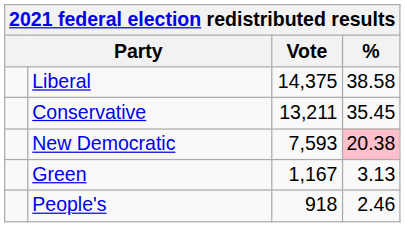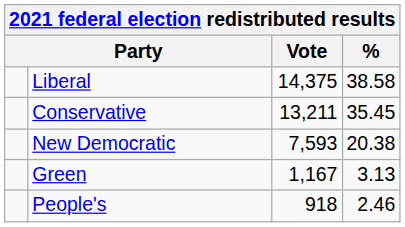(371, 143) pink background -> (371, 143) no background
